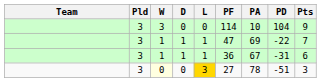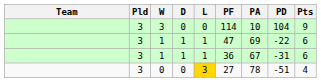(305, 41) 7 -> (305, 41) 6
(162, 70) lightyellow background -> (162, 70) no background
(305, 70) 3 -> (305, 70) 4
